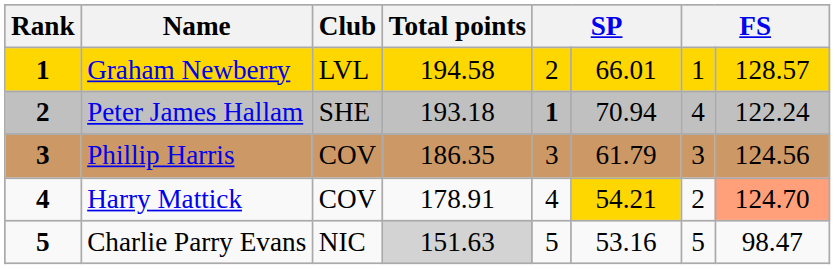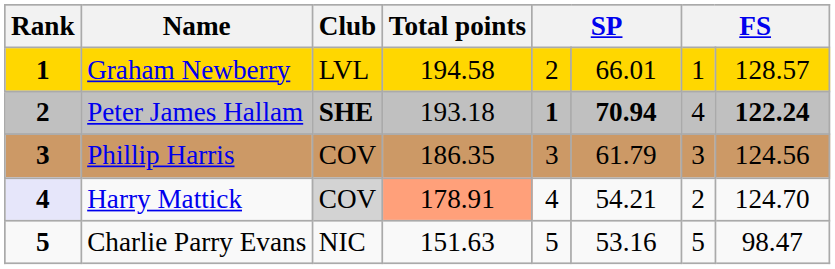(344, 112) normal -> (346, 112) bold
(626, 112) normal -> (626, 112) bold
(772, 112) normal -> (772, 112) bold
(43, 198) no background -> (43, 198) lavender background
(347, 198) no background -> (347, 198) lightgrey background
(457, 198) no background -> (457, 198) lightsalmon background
(626, 198) gold background -> (626, 198) no background
(772, 198) lightsalmon background -> (772, 198) no background
(457, 241) lightgrey background -> (457, 241) no background
